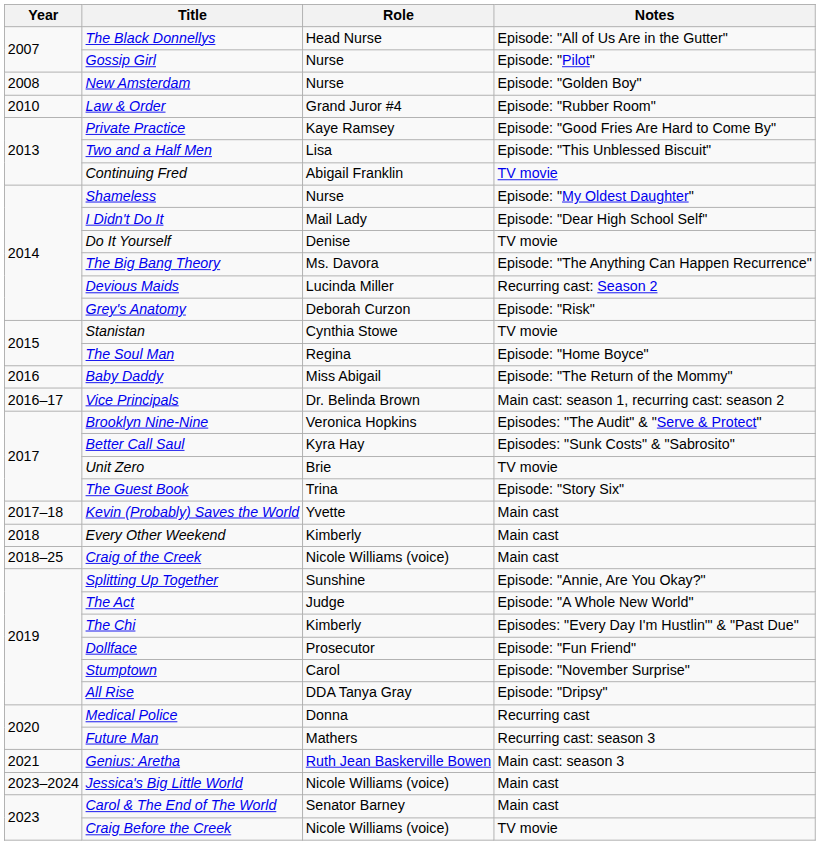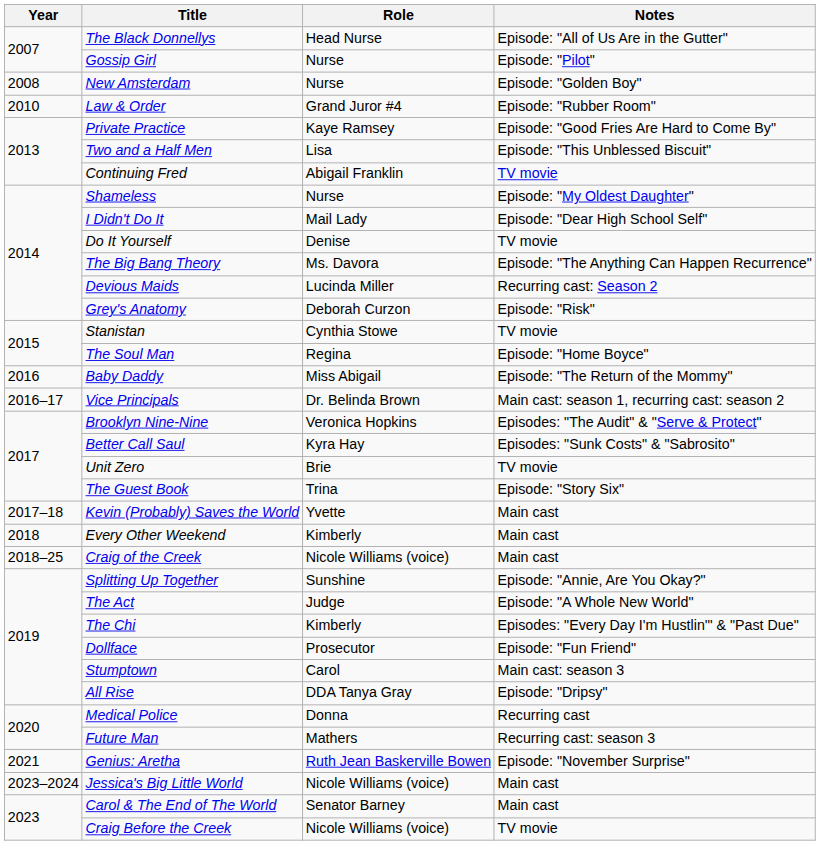(594, 670) Episode: "November Surprise" -> (561, 670) Main cast: season 3
(561, 761) Main cast: season 3 -> (594, 761) Episode: "November Surprise"
